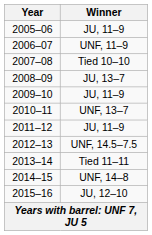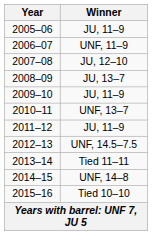(104, 62) Tied 10–10 -> (104, 62) JU, 12–10
(104, 194) JU, 12–10 -> (104, 194) Tied 10–10
